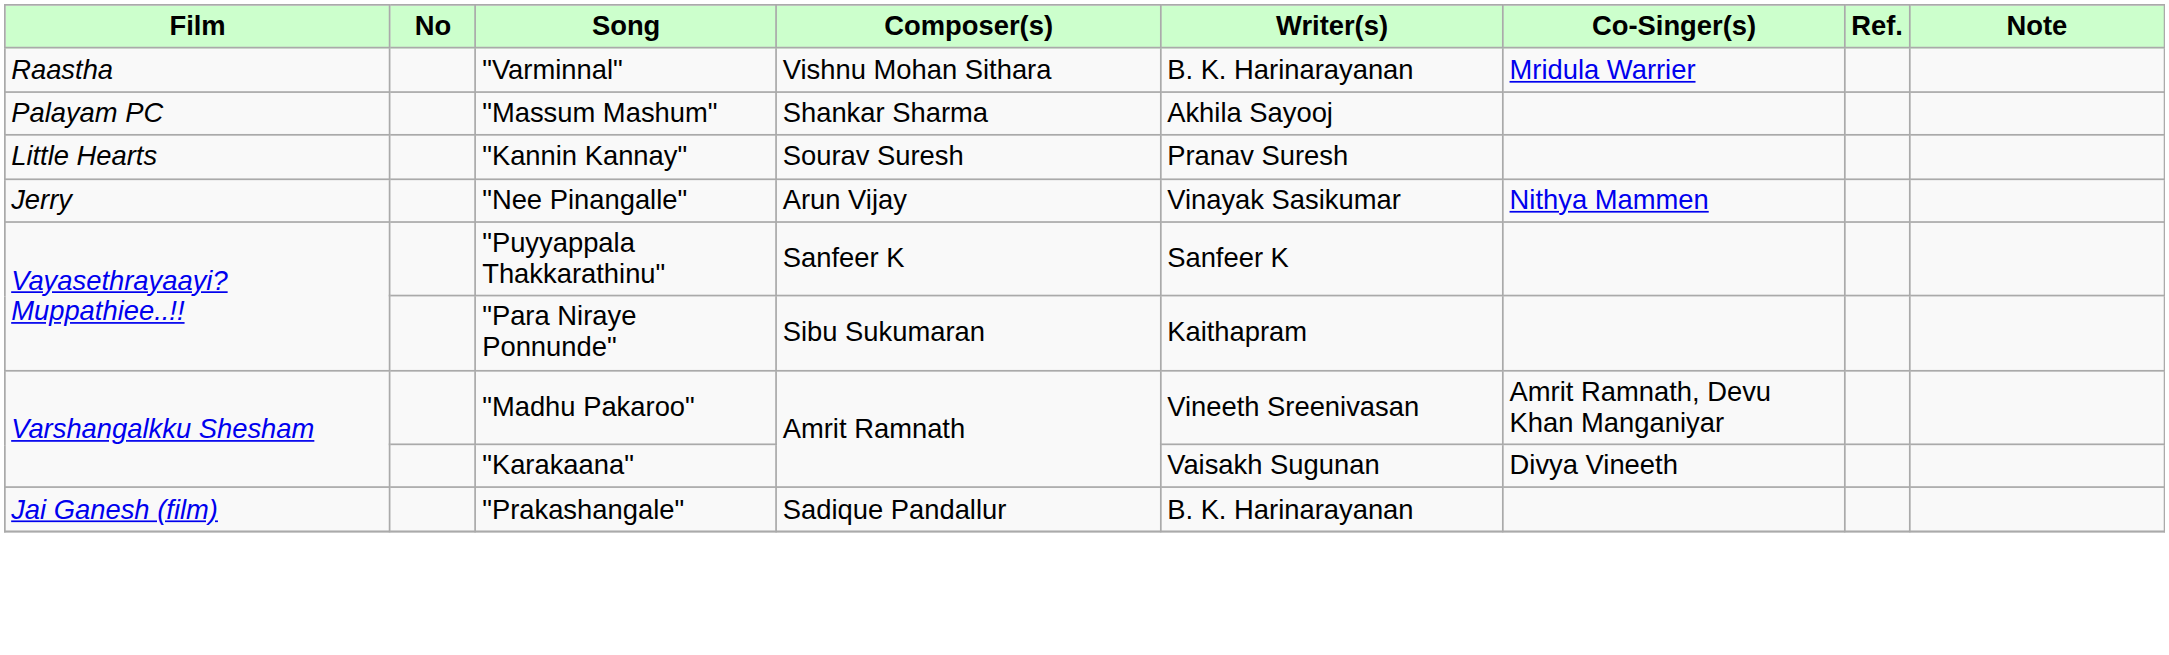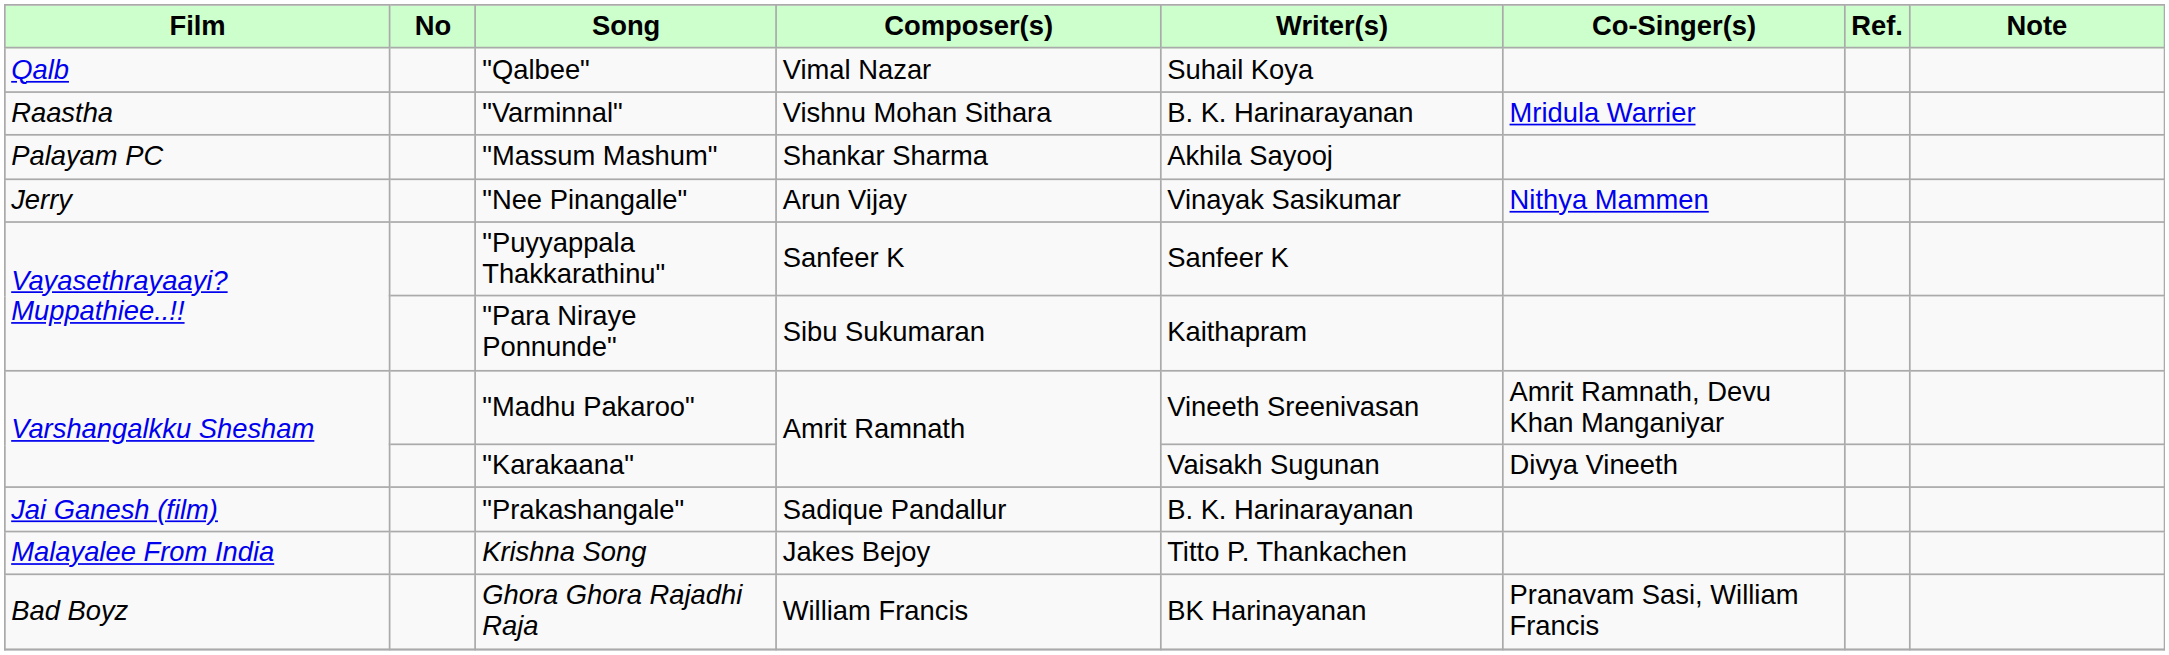+ row: (536, 69)
- row: (585, 156)
+ row: (564, 552)
+ row: (612, 611)
